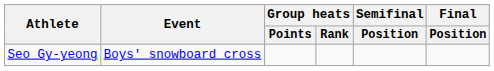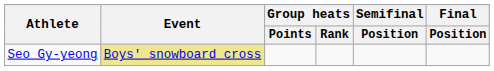(182, 54) no background -> (182, 54) khaki background
